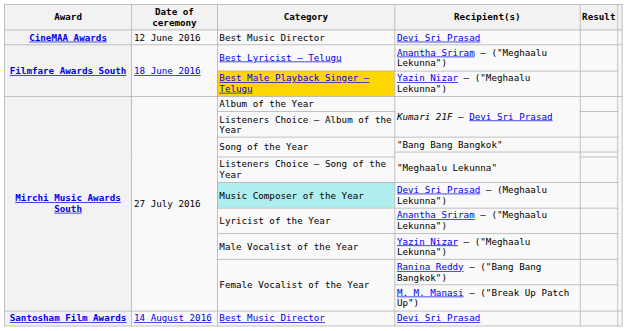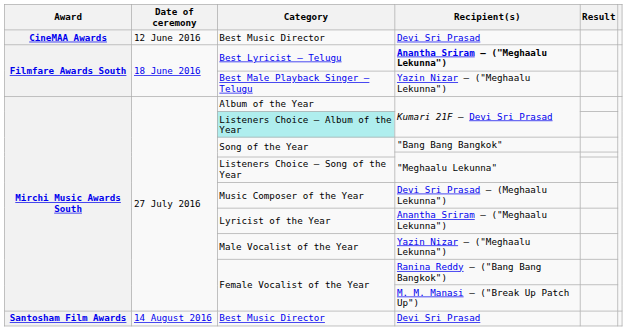(472, 58) normal -> (472, 58) bold
(294, 84) gold background -> (294, 84) no background
(305, 124) no background -> (305, 124) paleturquoise background
(292, 195) paleturquoise background -> (292, 195) no background
